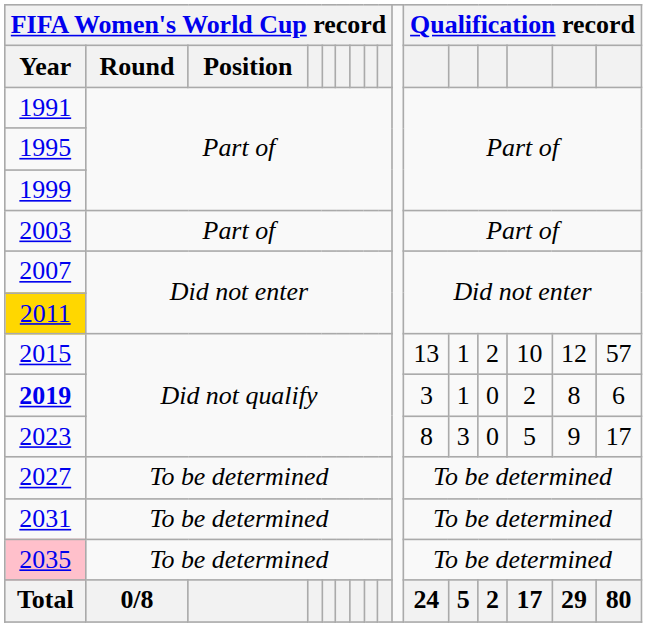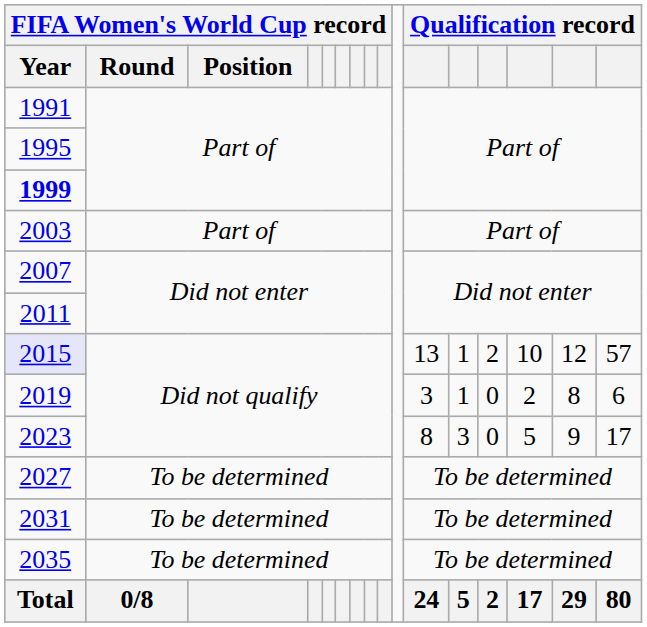(45, 189) normal -> (45, 189) bold
(45, 312) gold background -> (45, 312) no background
(45, 353) no background -> (45, 353) lavender background
(45, 395) bold -> (45, 395) normal
(45, 559) pink background -> (45, 559) no background
